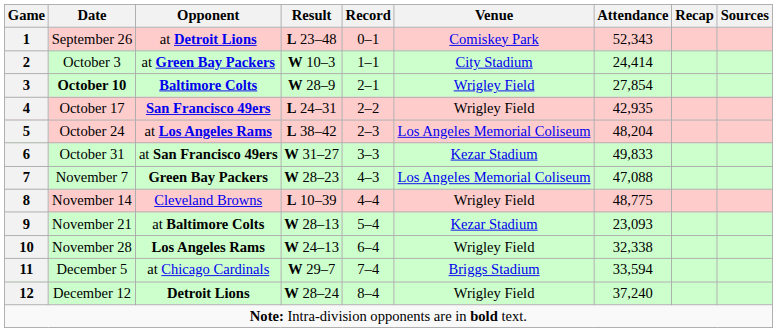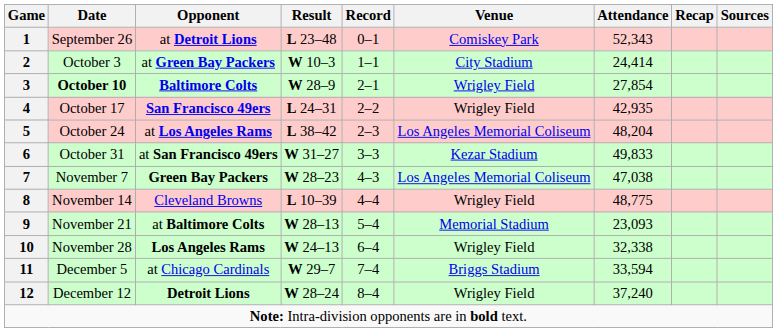(633, 177) 47,088 -> (633, 177) 47,038
(494, 223) Kezar Stadium -> (494, 223) Memorial Stadium
